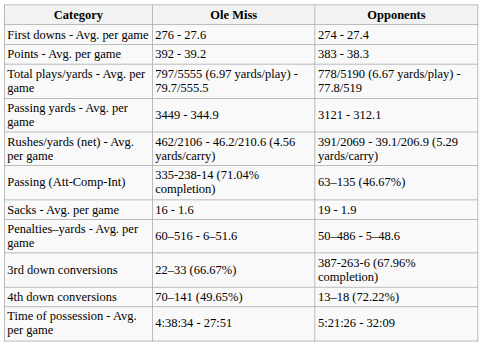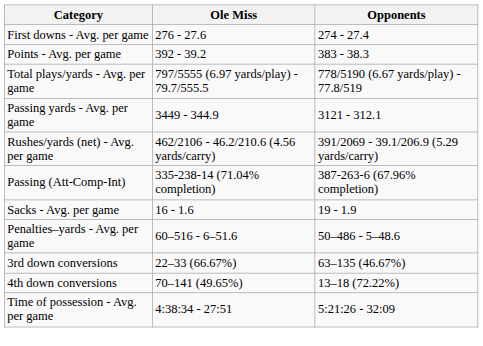(362, 182) 63–135 (46.67%) -> (367, 182) 387-263-6 (67.96% completion)
(367, 270) 387-263-6 (67.96% completion) -> (362, 263) 63–135 (46.67%)
